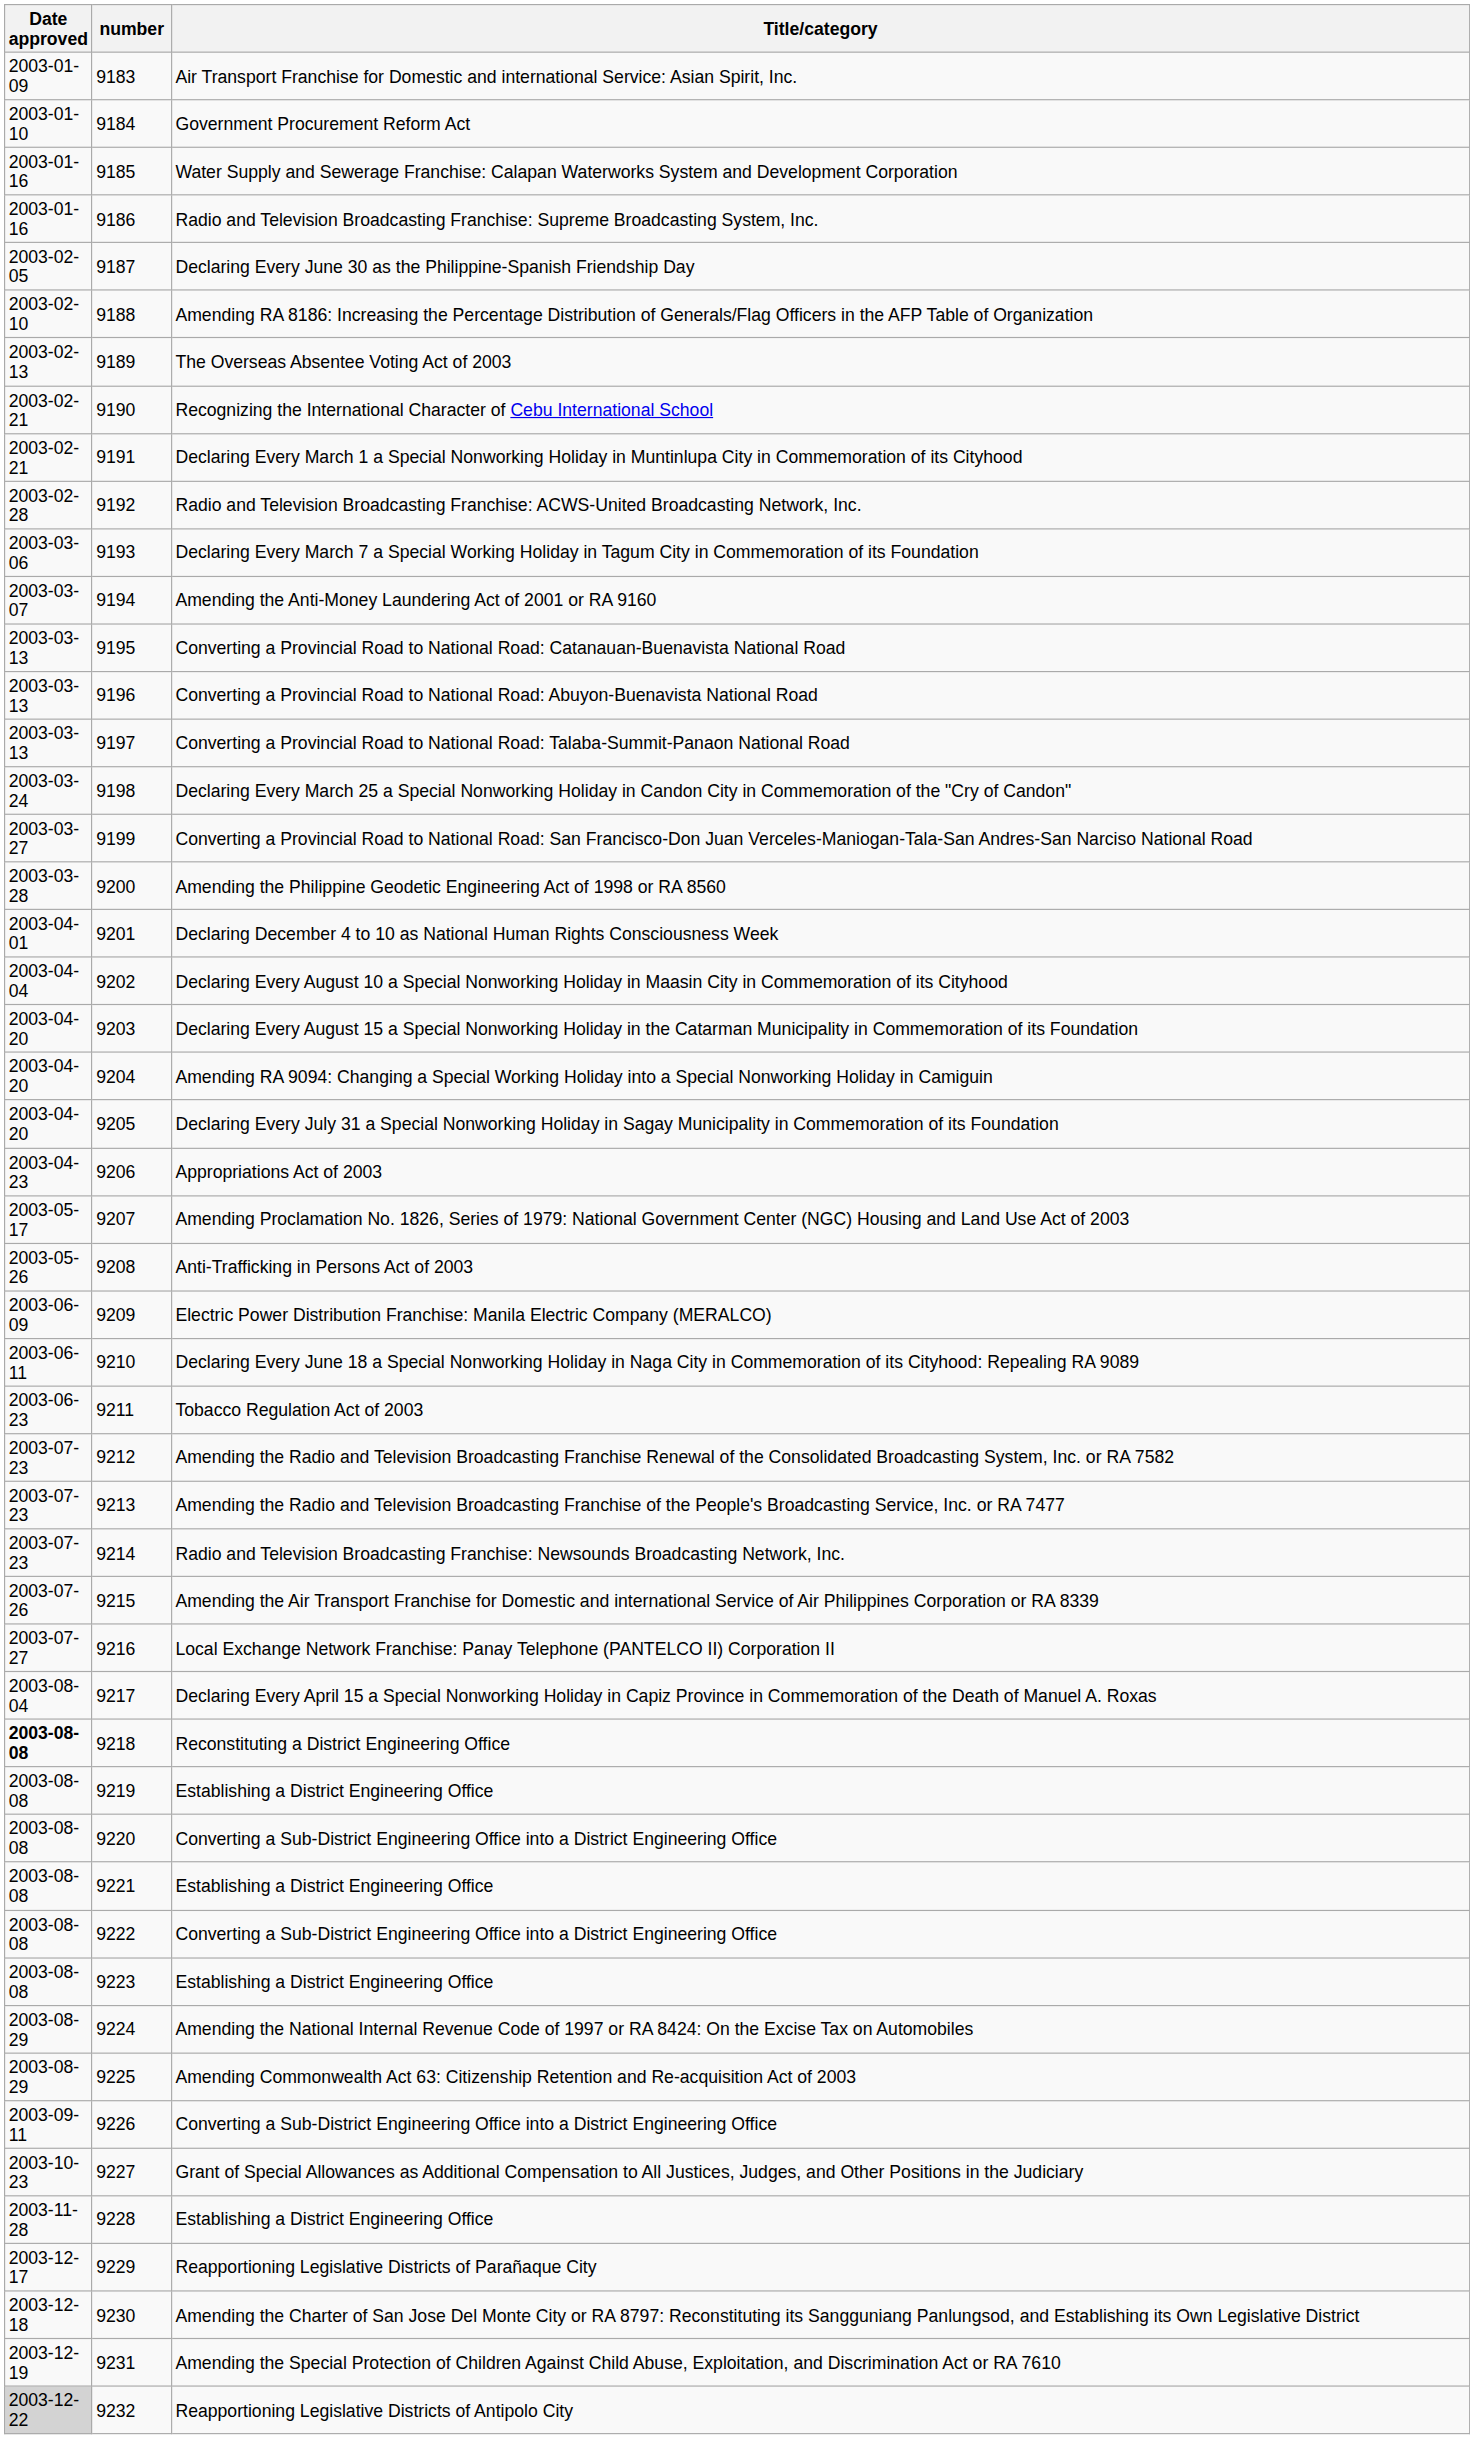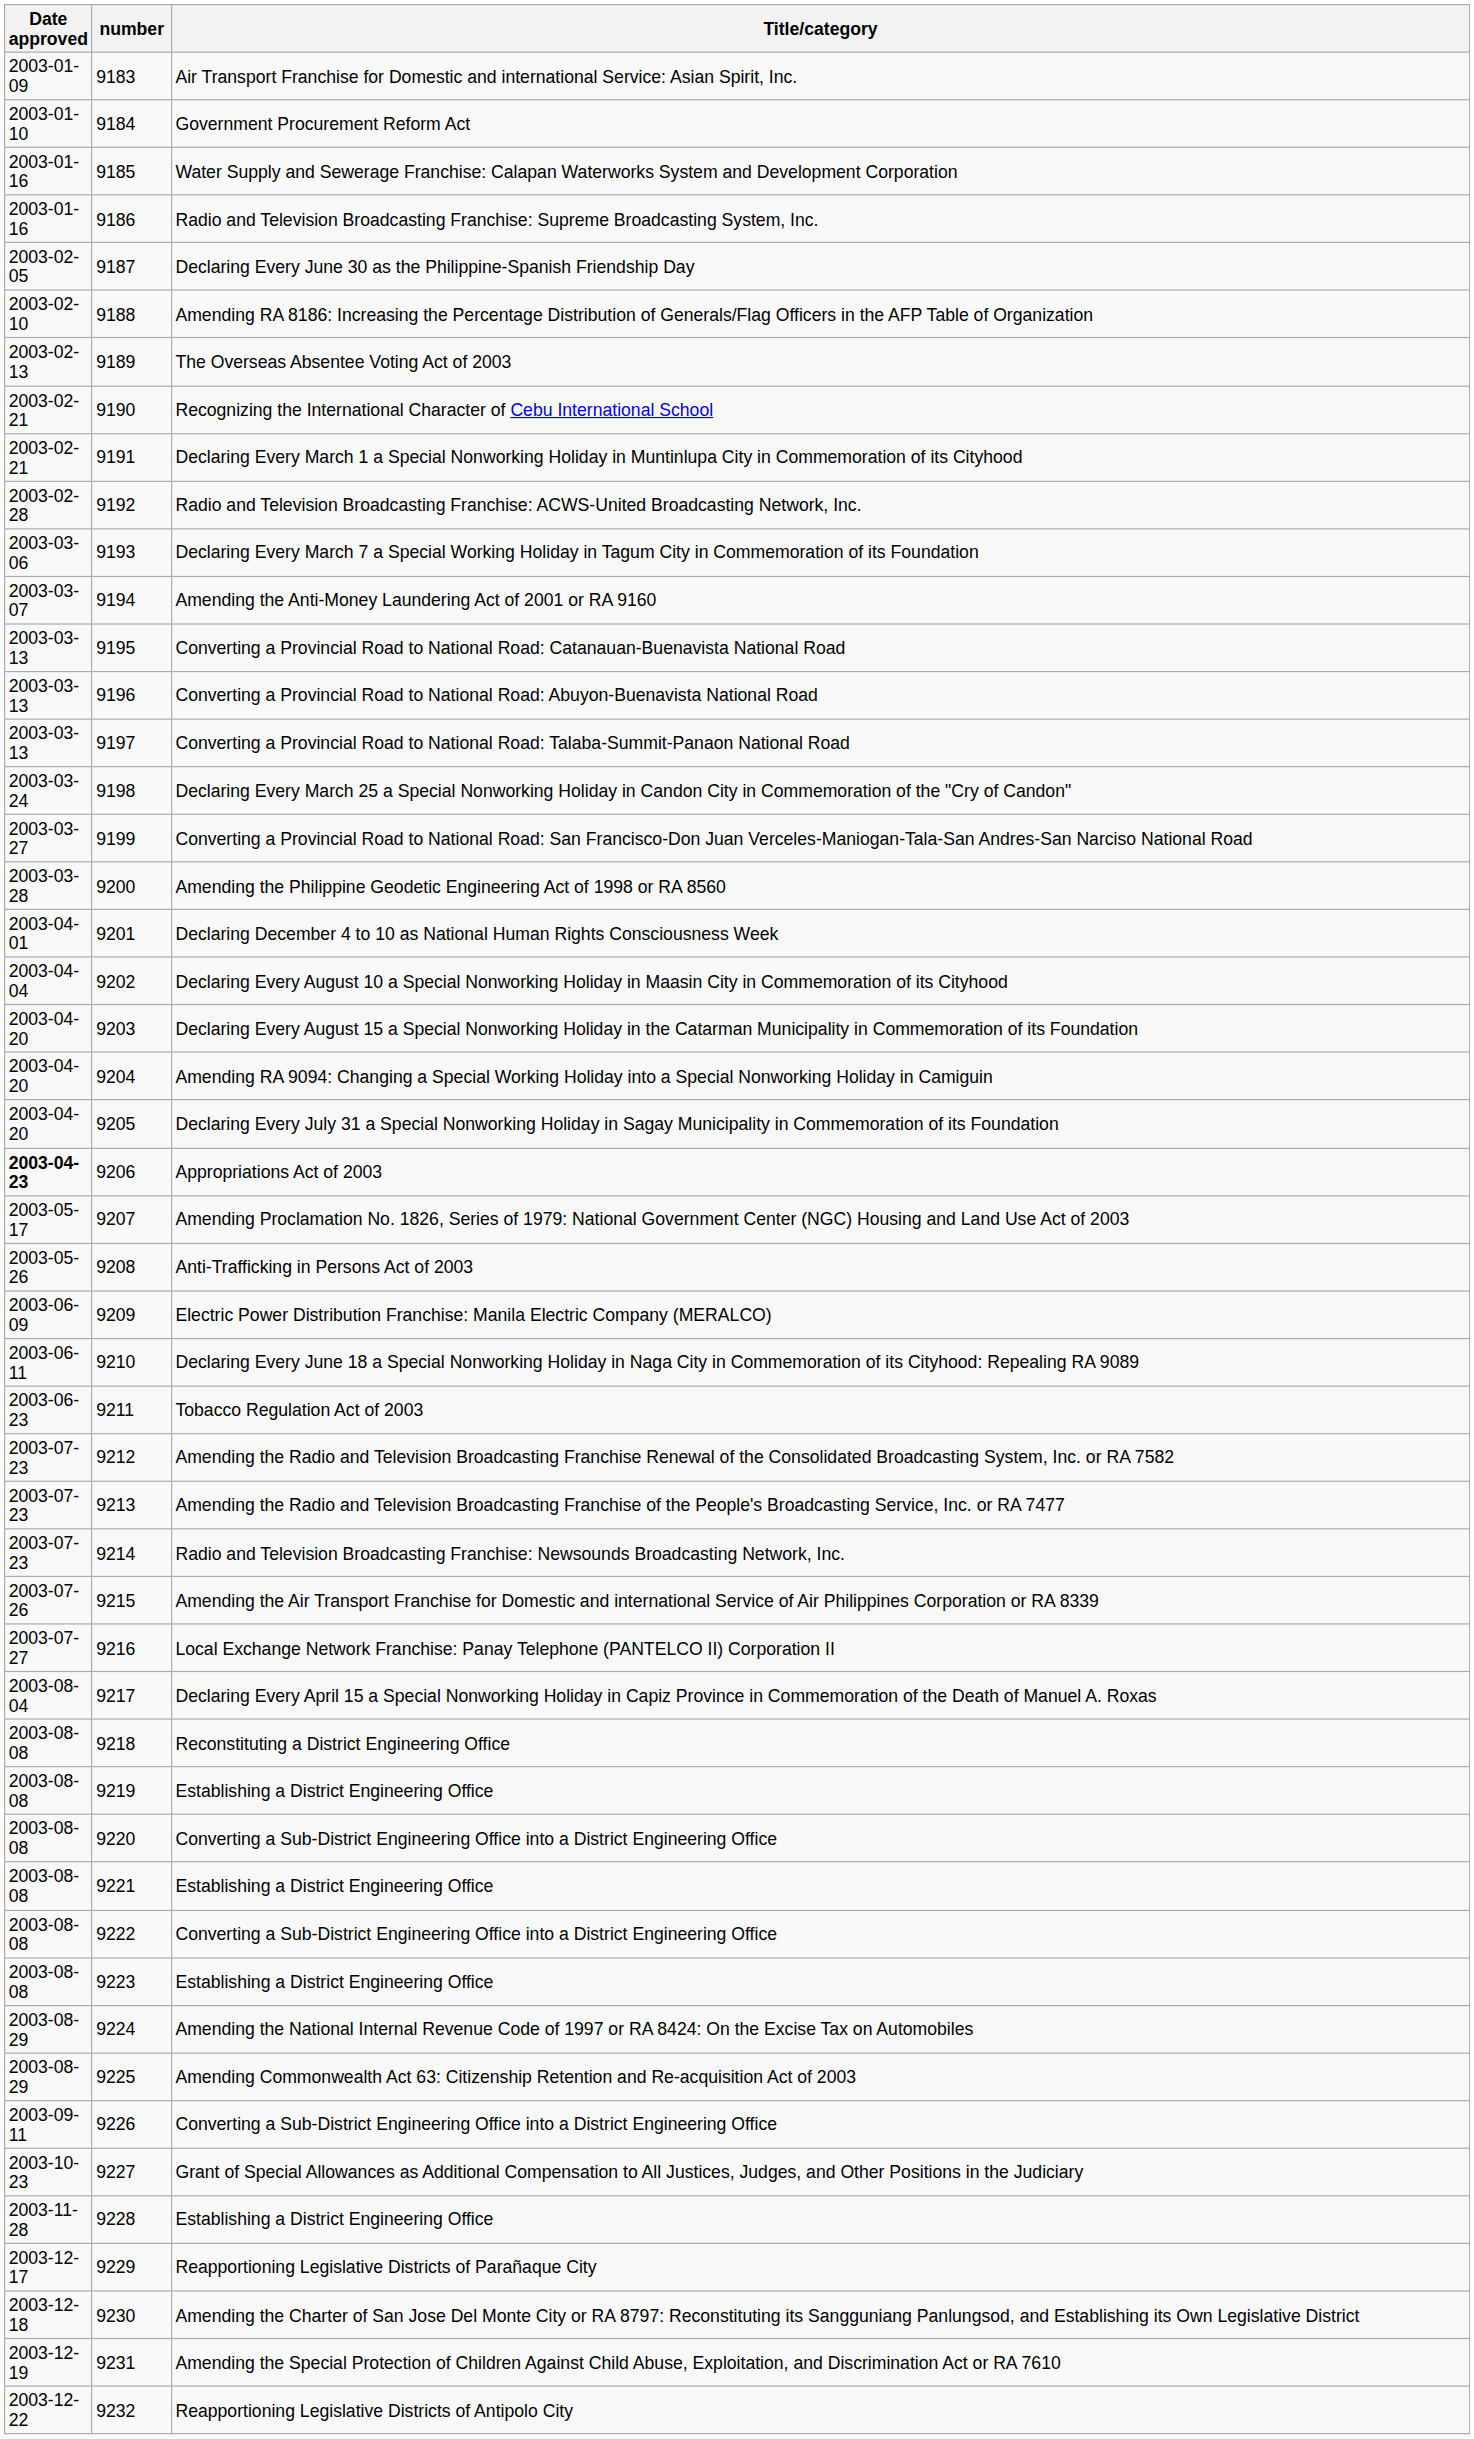(44, 1172) normal -> (44, 1172) bold
(44, 1743) bold -> (44, 1743) normal
(44, 2410) lightgrey background -> (44, 2410) no background
